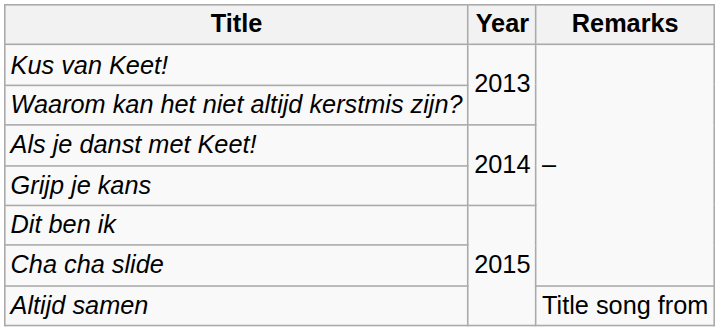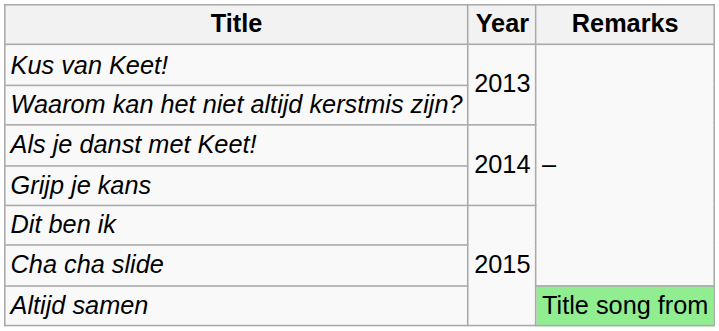(625, 305) no background -> (625, 305) lightgreen background
